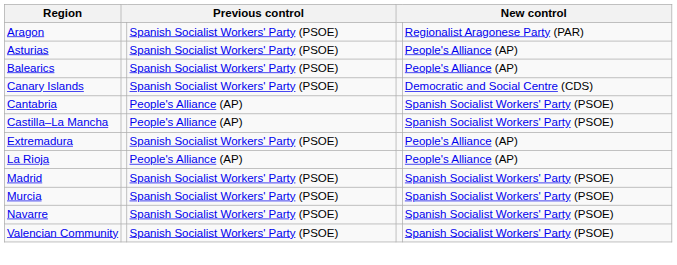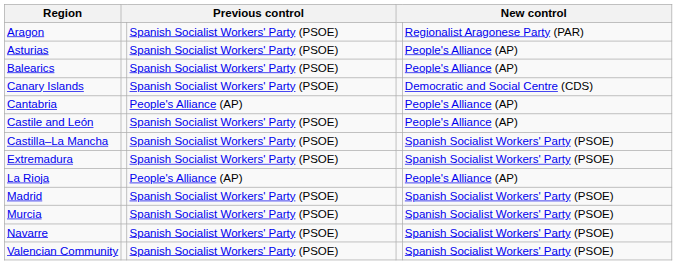(509, 104) Spanish Socialist Workers' Party (PSOE) -> (461, 104) People's Alliance (AP)
+ row: (50, 123)
(186, 123) People's Alliance (AP) -> (234, 141) Spanish Socialist Workers' Party (PSOE)
(461, 141) People's Alliance (AP) -> (509, 159) Spanish Socialist Workers' Party (PSOE)
